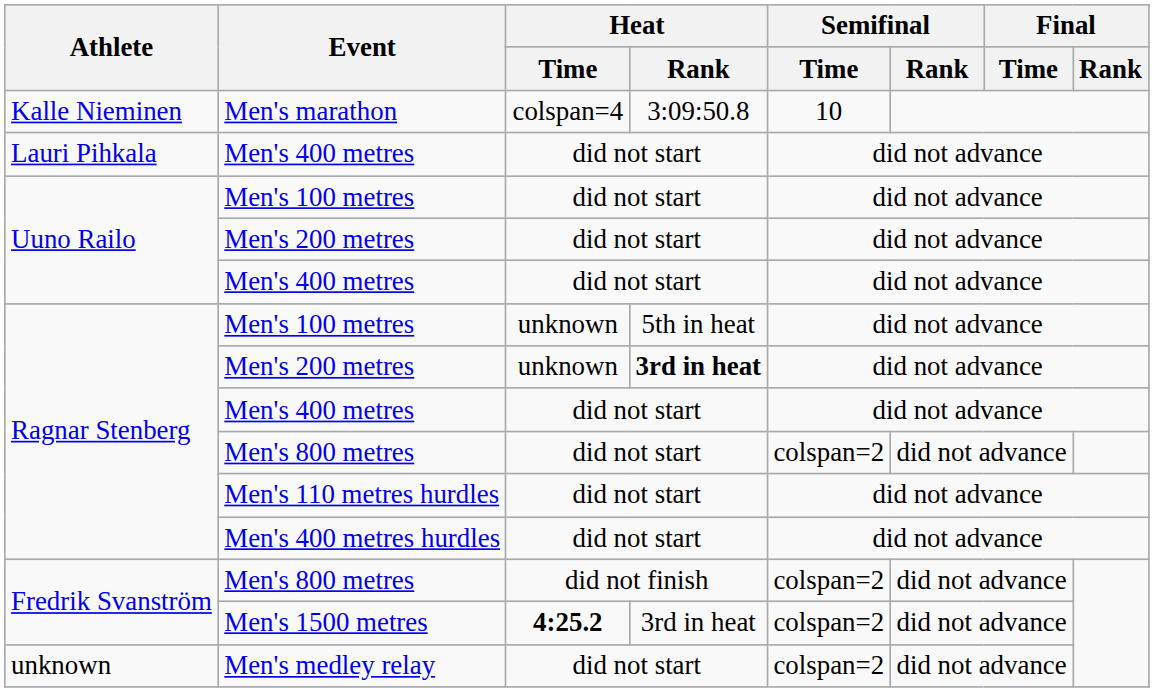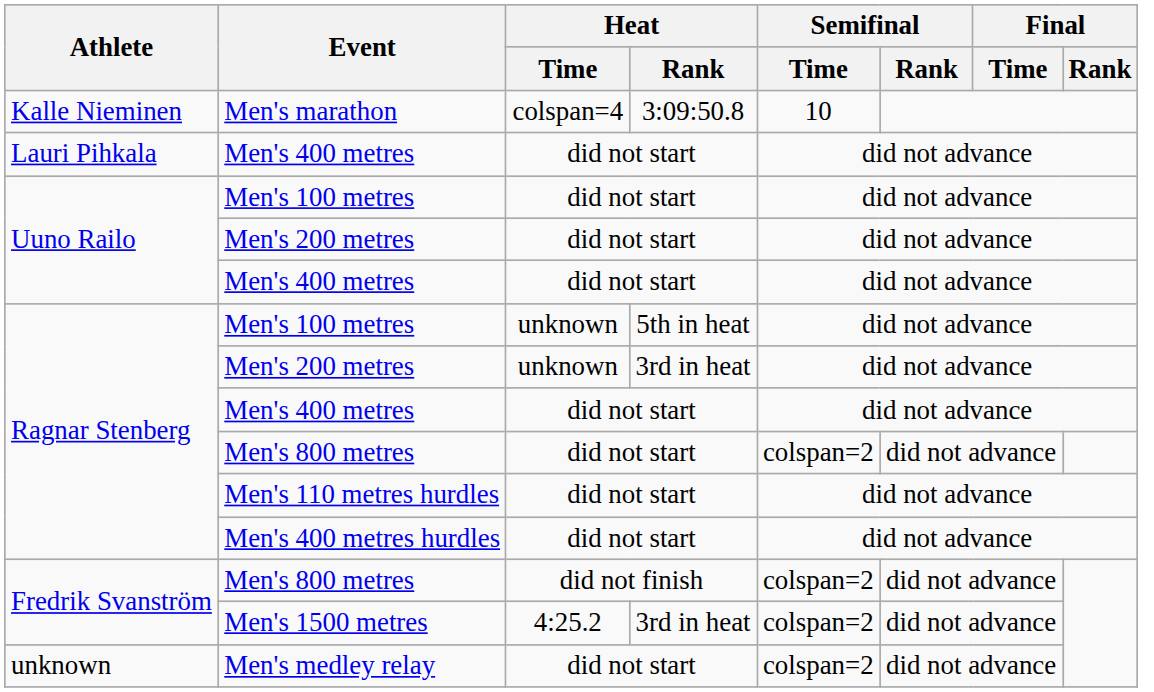(698, 366) bold -> (693, 366) normal
(568, 622) bold -> (568, 622) normal
